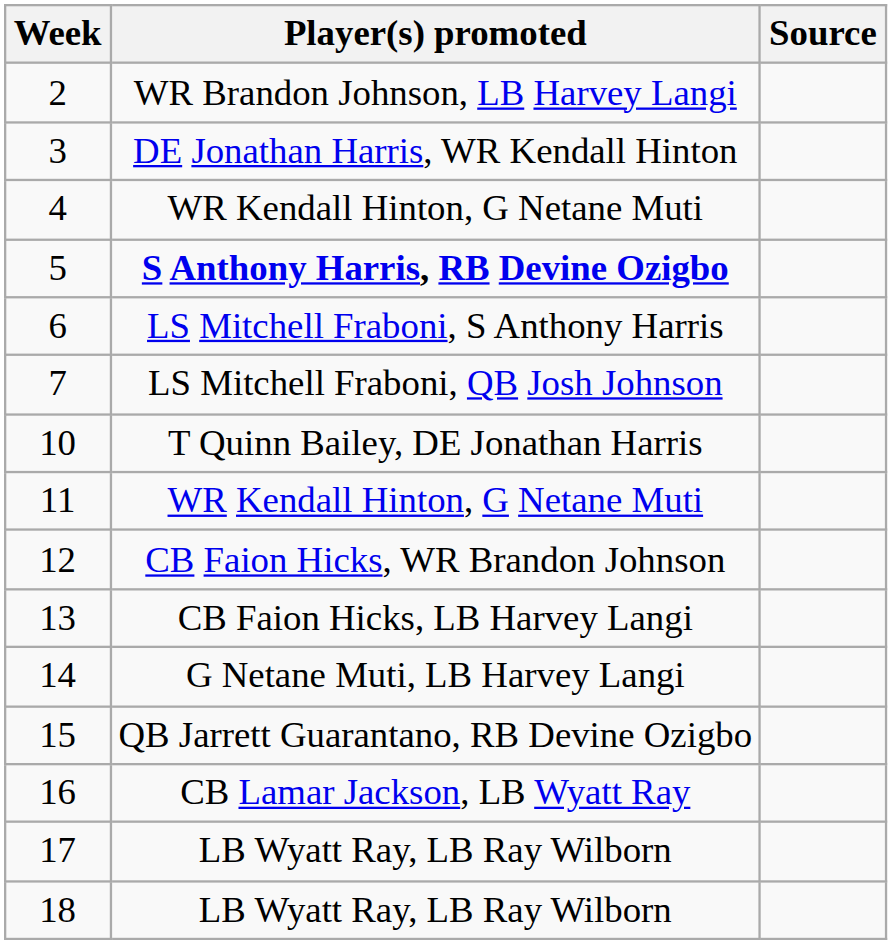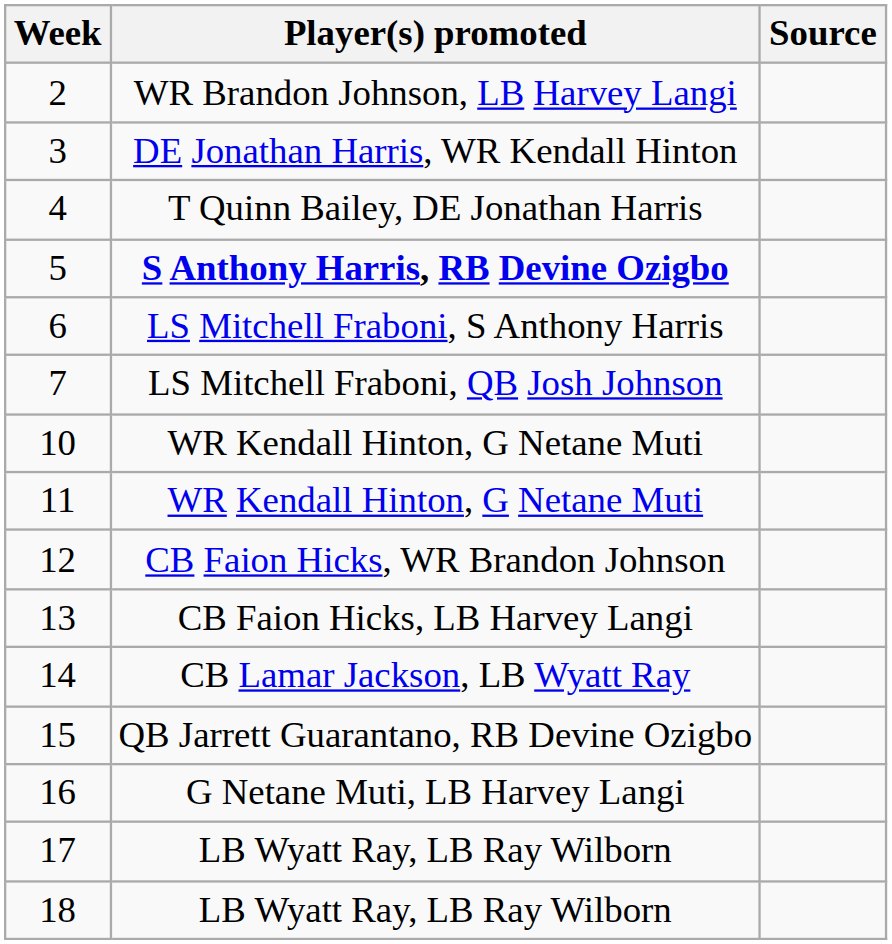(435, 208) WR Kendall Hinton, G Netane Muti -> (435, 208) T Quinn Bailey, DE Jonathan Harris
(435, 442) T Quinn Bailey, DE Jonathan Harris -> (435, 442) WR Kendall Hinton, G Netane Muti
(435, 675) G Netane Muti, LB Harvey Langi -> (435, 675) CB Lamar Jackson, LB Wyatt Ray
(435, 792) CB Lamar Jackson, LB Wyatt Ray -> (435, 792) G Netane Muti, LB Harvey Langi
